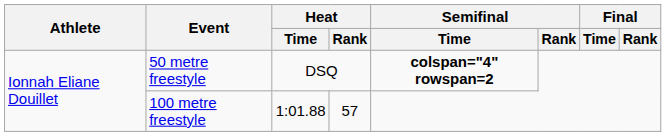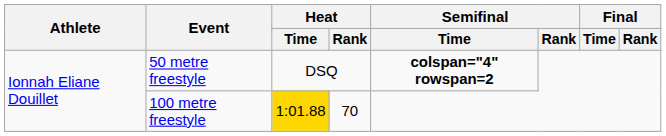(301, 111) no background -> (301, 111) gold background
(350, 111) 57 -> (350, 111) 70
